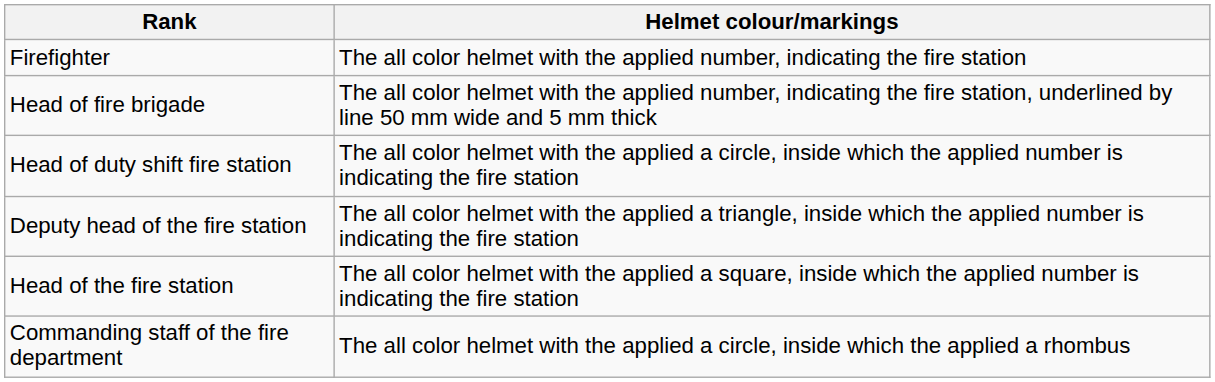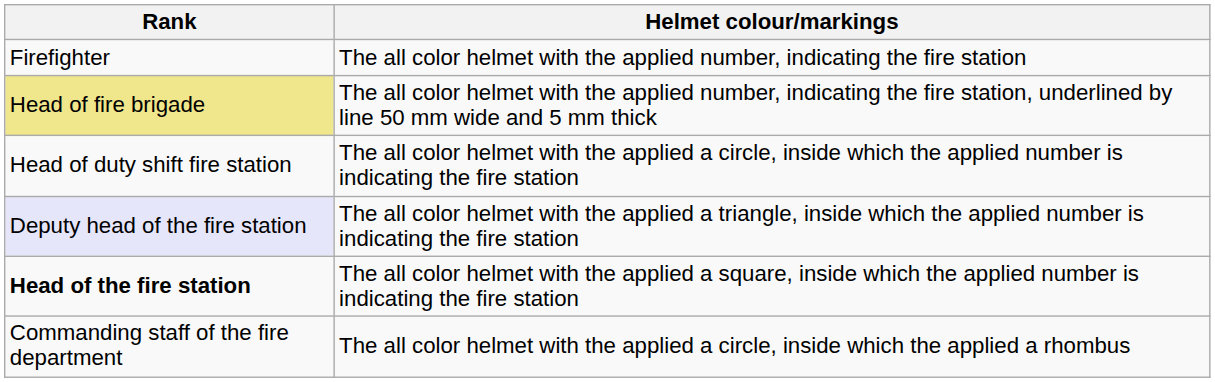(107, 105) no background -> (107, 105) khaki background
(158, 225) no background -> (158, 225) lavender background
(122, 286) normal -> (130, 286) bold
